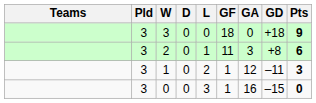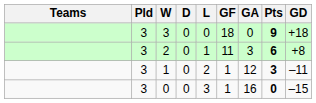columns swapped: (274, 13) <-> (299, 13)
